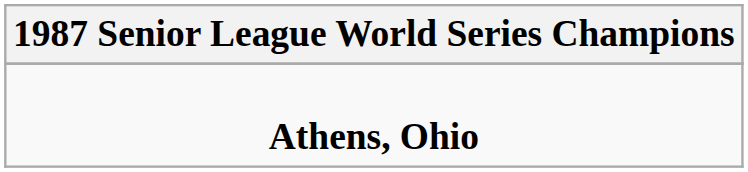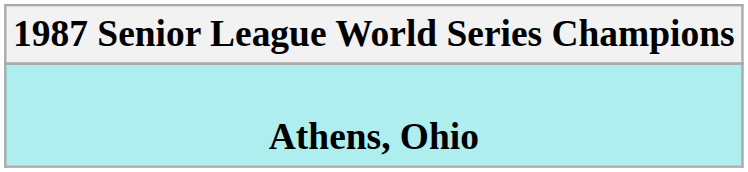(374, 135) no background -> (374, 135) paleturquoise background
